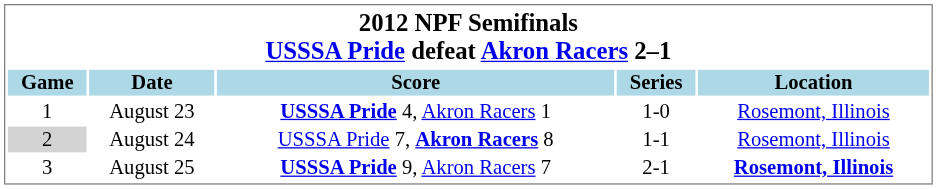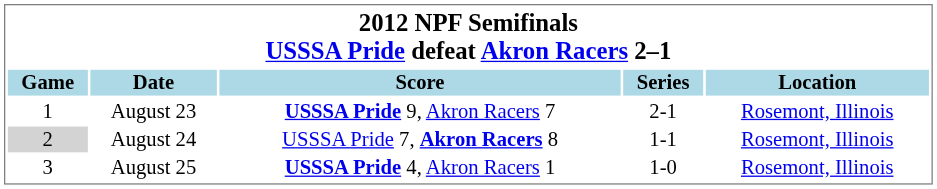(416, 110) USSSA Pride 4, Akron Racers 1 -> (420, 110) USSSA Pride 9, Akron Racers 7
(656, 110) 1-0 -> (663, 110) 2-1
(416, 167) USSSA Pride 9, Akron Racers 7 -> (420, 167) USSSA Pride 4, Akron Racers 1
(656, 167) 2-1 -> (663, 167) 1-0
(814, 167) bold -> (817, 167) normal
